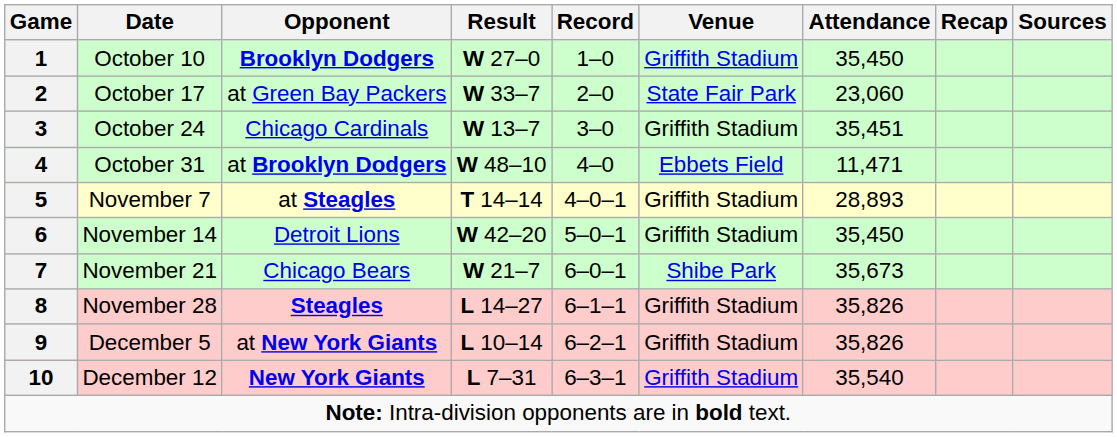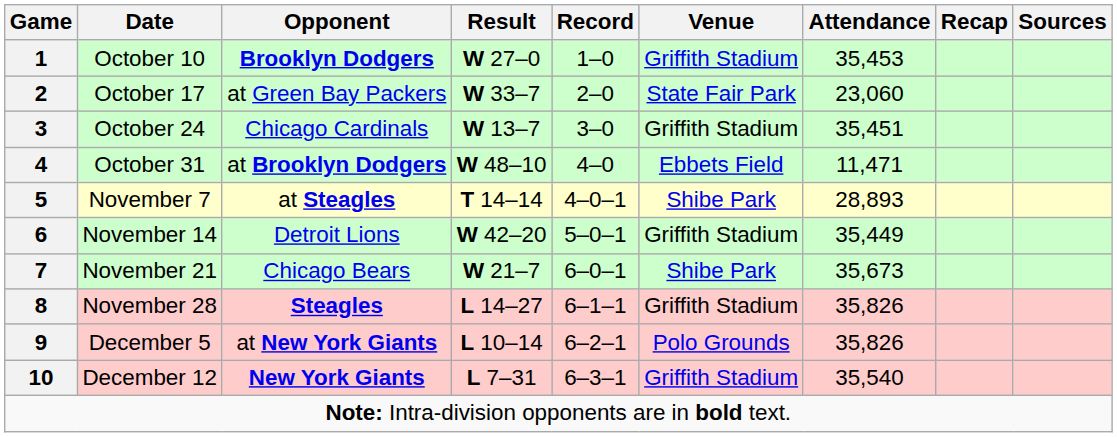(869, 57) 35,450 -> (869, 57) 35,453
(721, 199) Griffith Stadium -> (721, 199) Shibe Park
(869, 235) 35,450 -> (869, 235) 35,449
(721, 341) Griffith Stadium -> (721, 341) Polo Grounds
